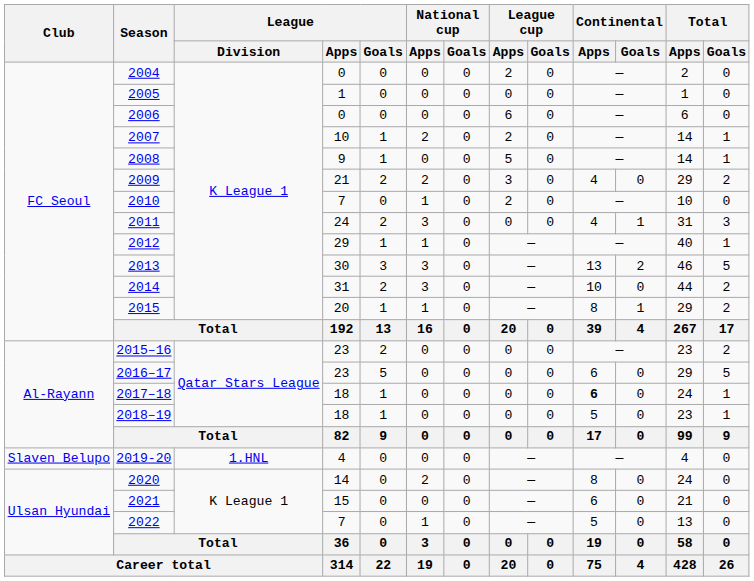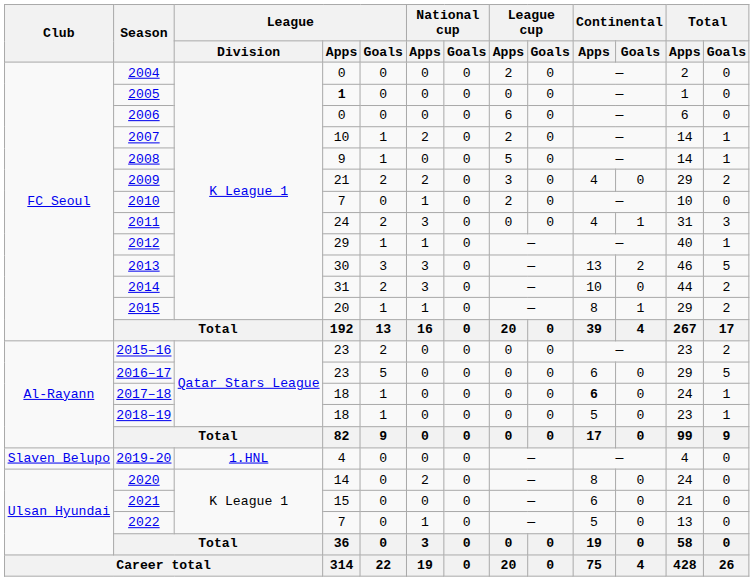(342, 95) normal -> (342, 95) bold
